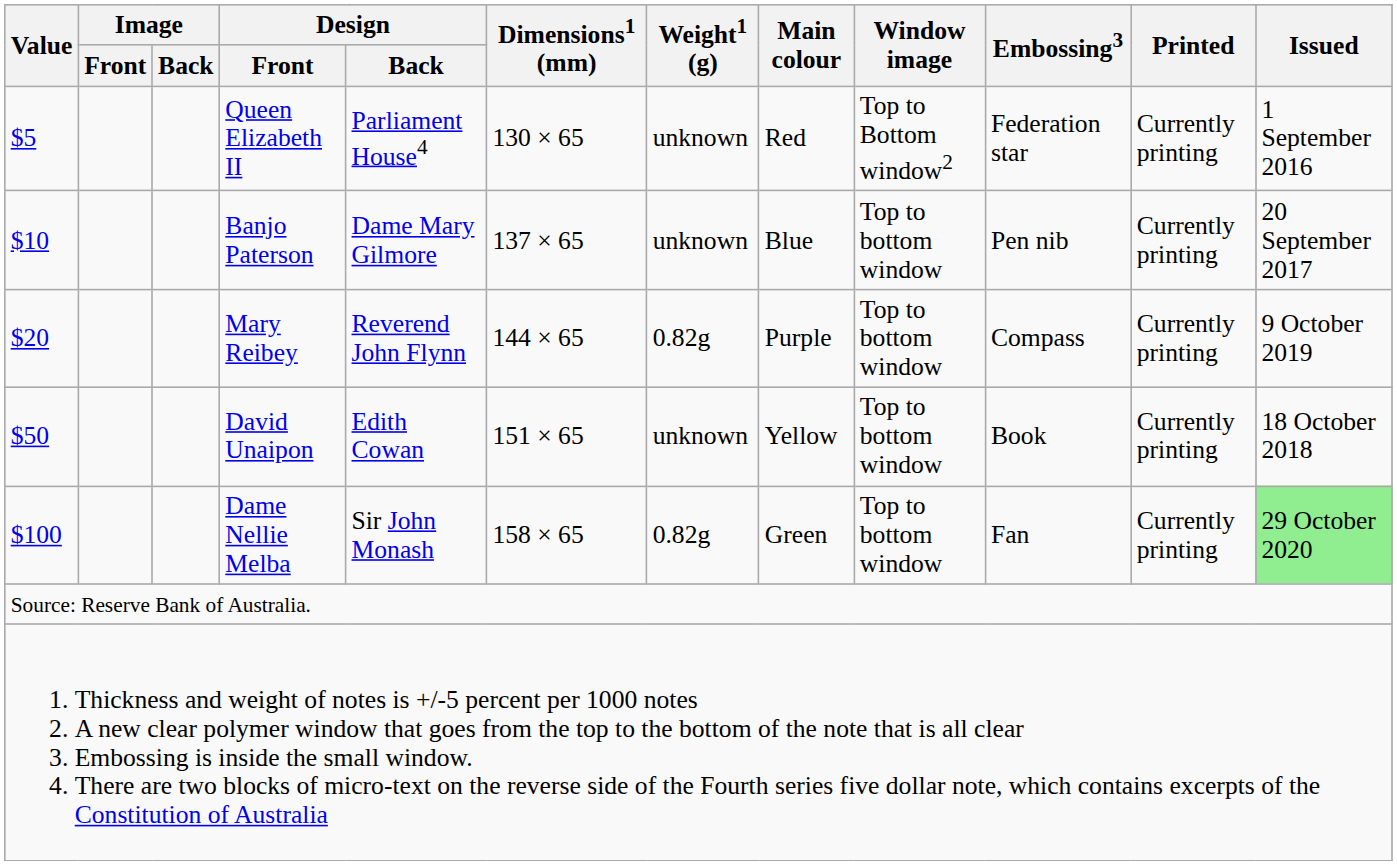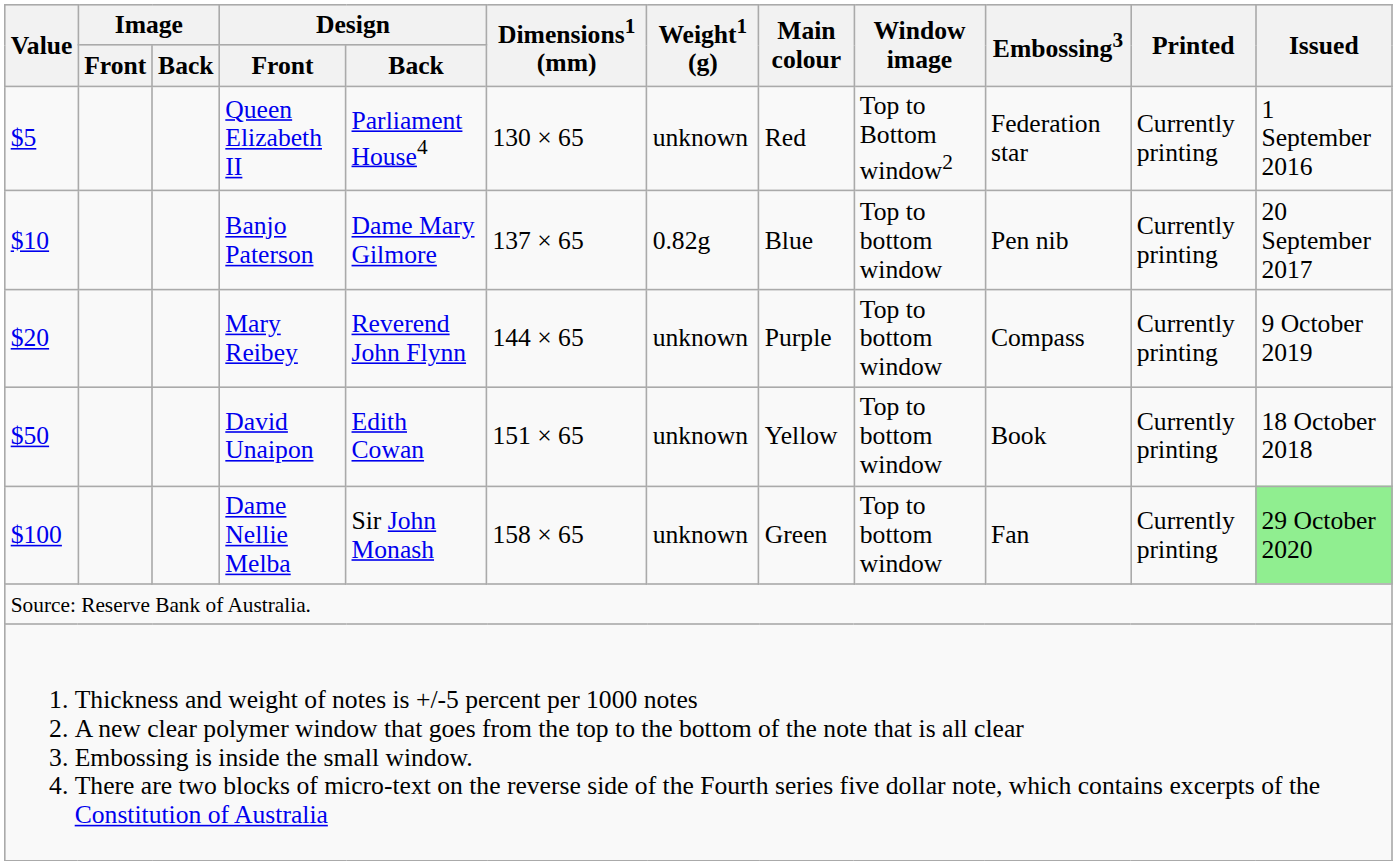(700, 239) unknown -> (681, 239) 0.82g
(681, 338) 0.82g -> (700, 338) unknown
(681, 534) 0.82g -> (700, 534) unknown
